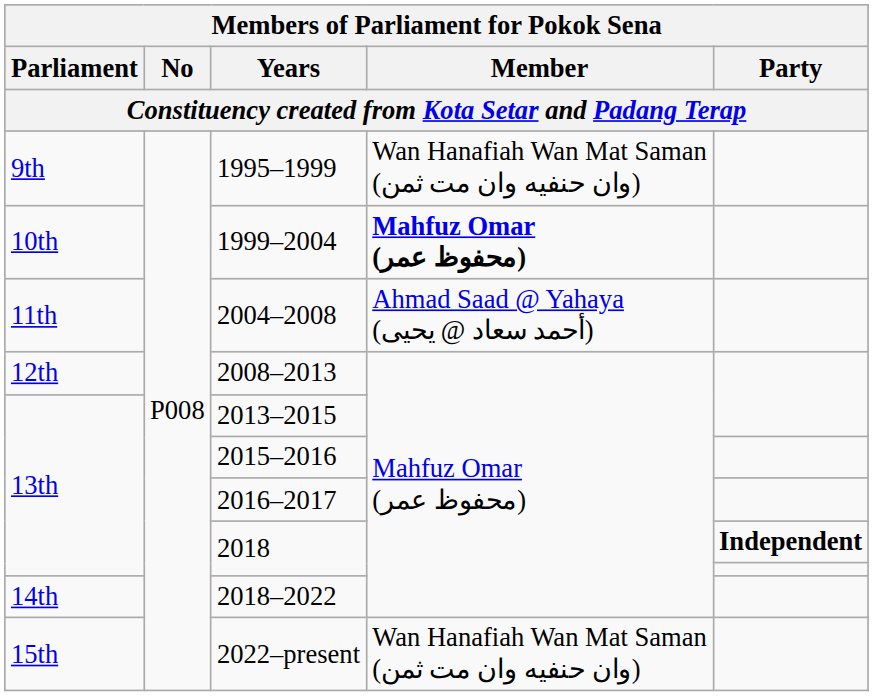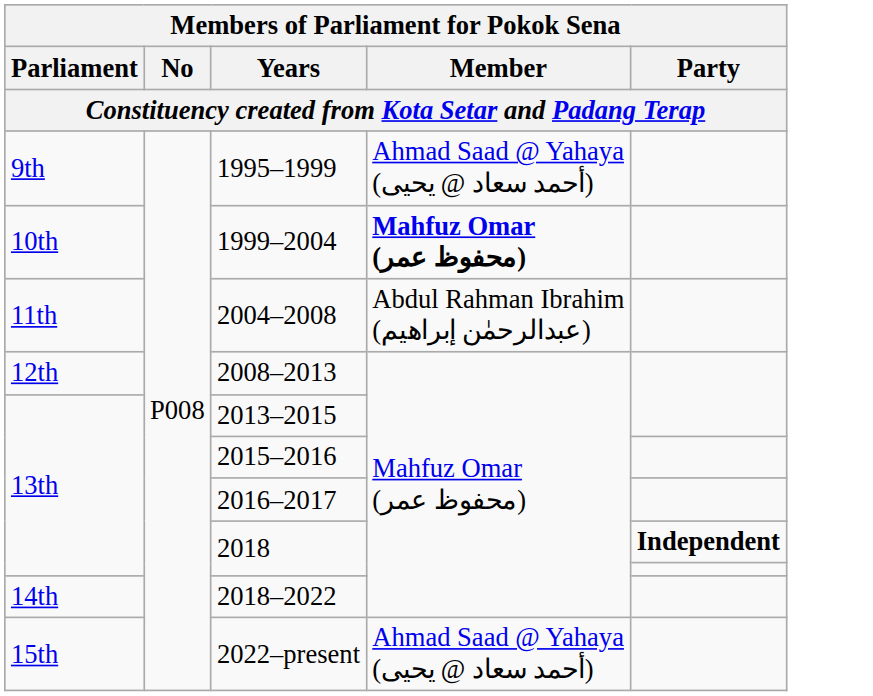(540, 167) Wan Hanafiah Wan Mat Saman (وان حنفيه وان مت ثمن) -> (498, 167) Ahmad Saad @ Yahaya (أحمد سعاد @ يحيى)
(498, 315) Ahmad Saad @ Yahaya (أحمد سعاد @ يحيى) -> (498, 315) Abdul Rahman Ibrahim (عبدالرحمٰن إبراهيم)
(540, 653) Wan Hanafiah Wan Mat Saman (وان حنفيه وان مت ثمن) -> (498, 653) Ahmad Saad @ Yahaya (أحمد سعاد @ يحيى)
